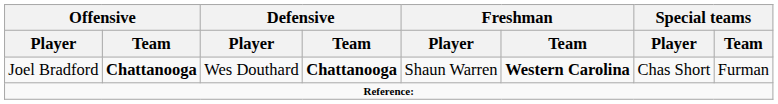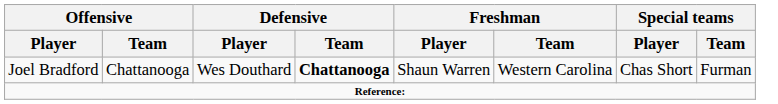(151, 69) bold -> (148, 69) normal
(568, 69) bold -> (555, 69) normal
